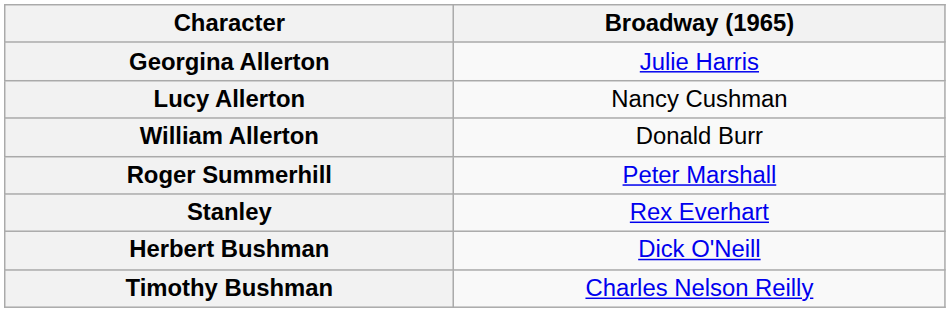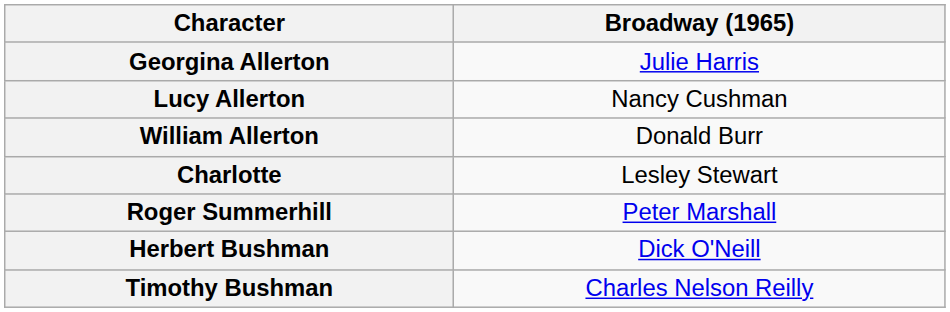+ row: (229, 174)
- row: (229, 212)
